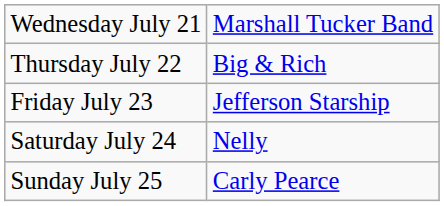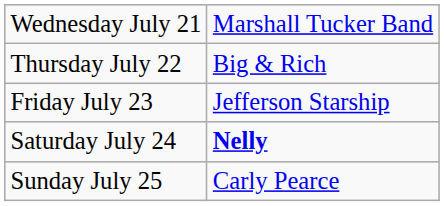(240, 141) normal -> (240, 141) bold
